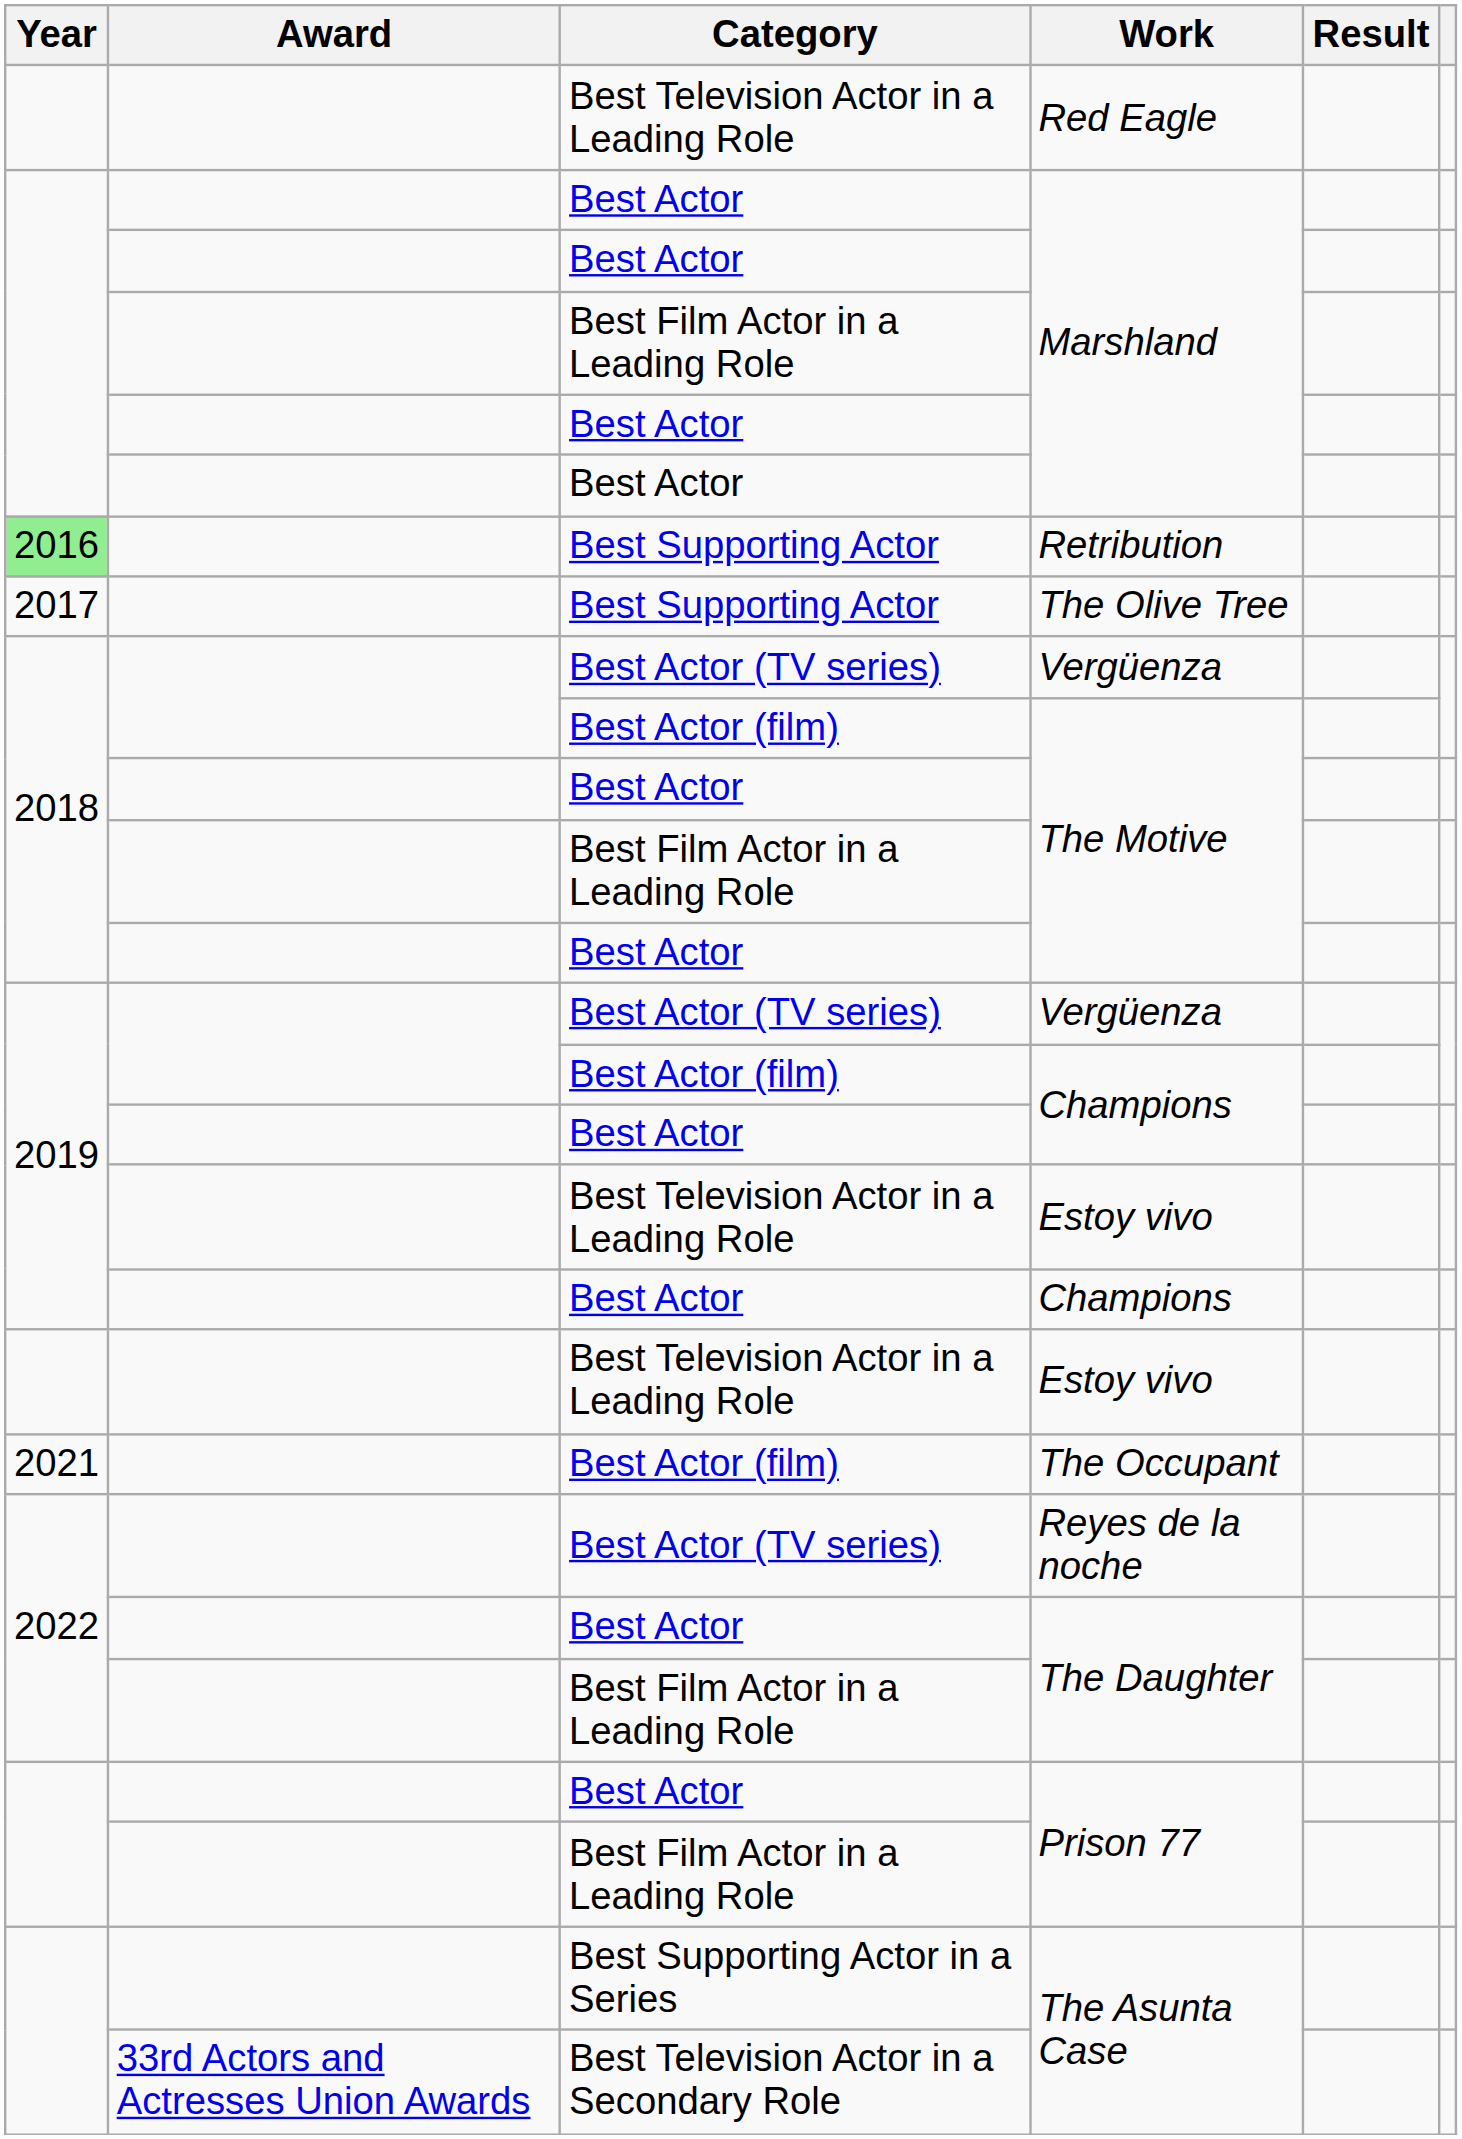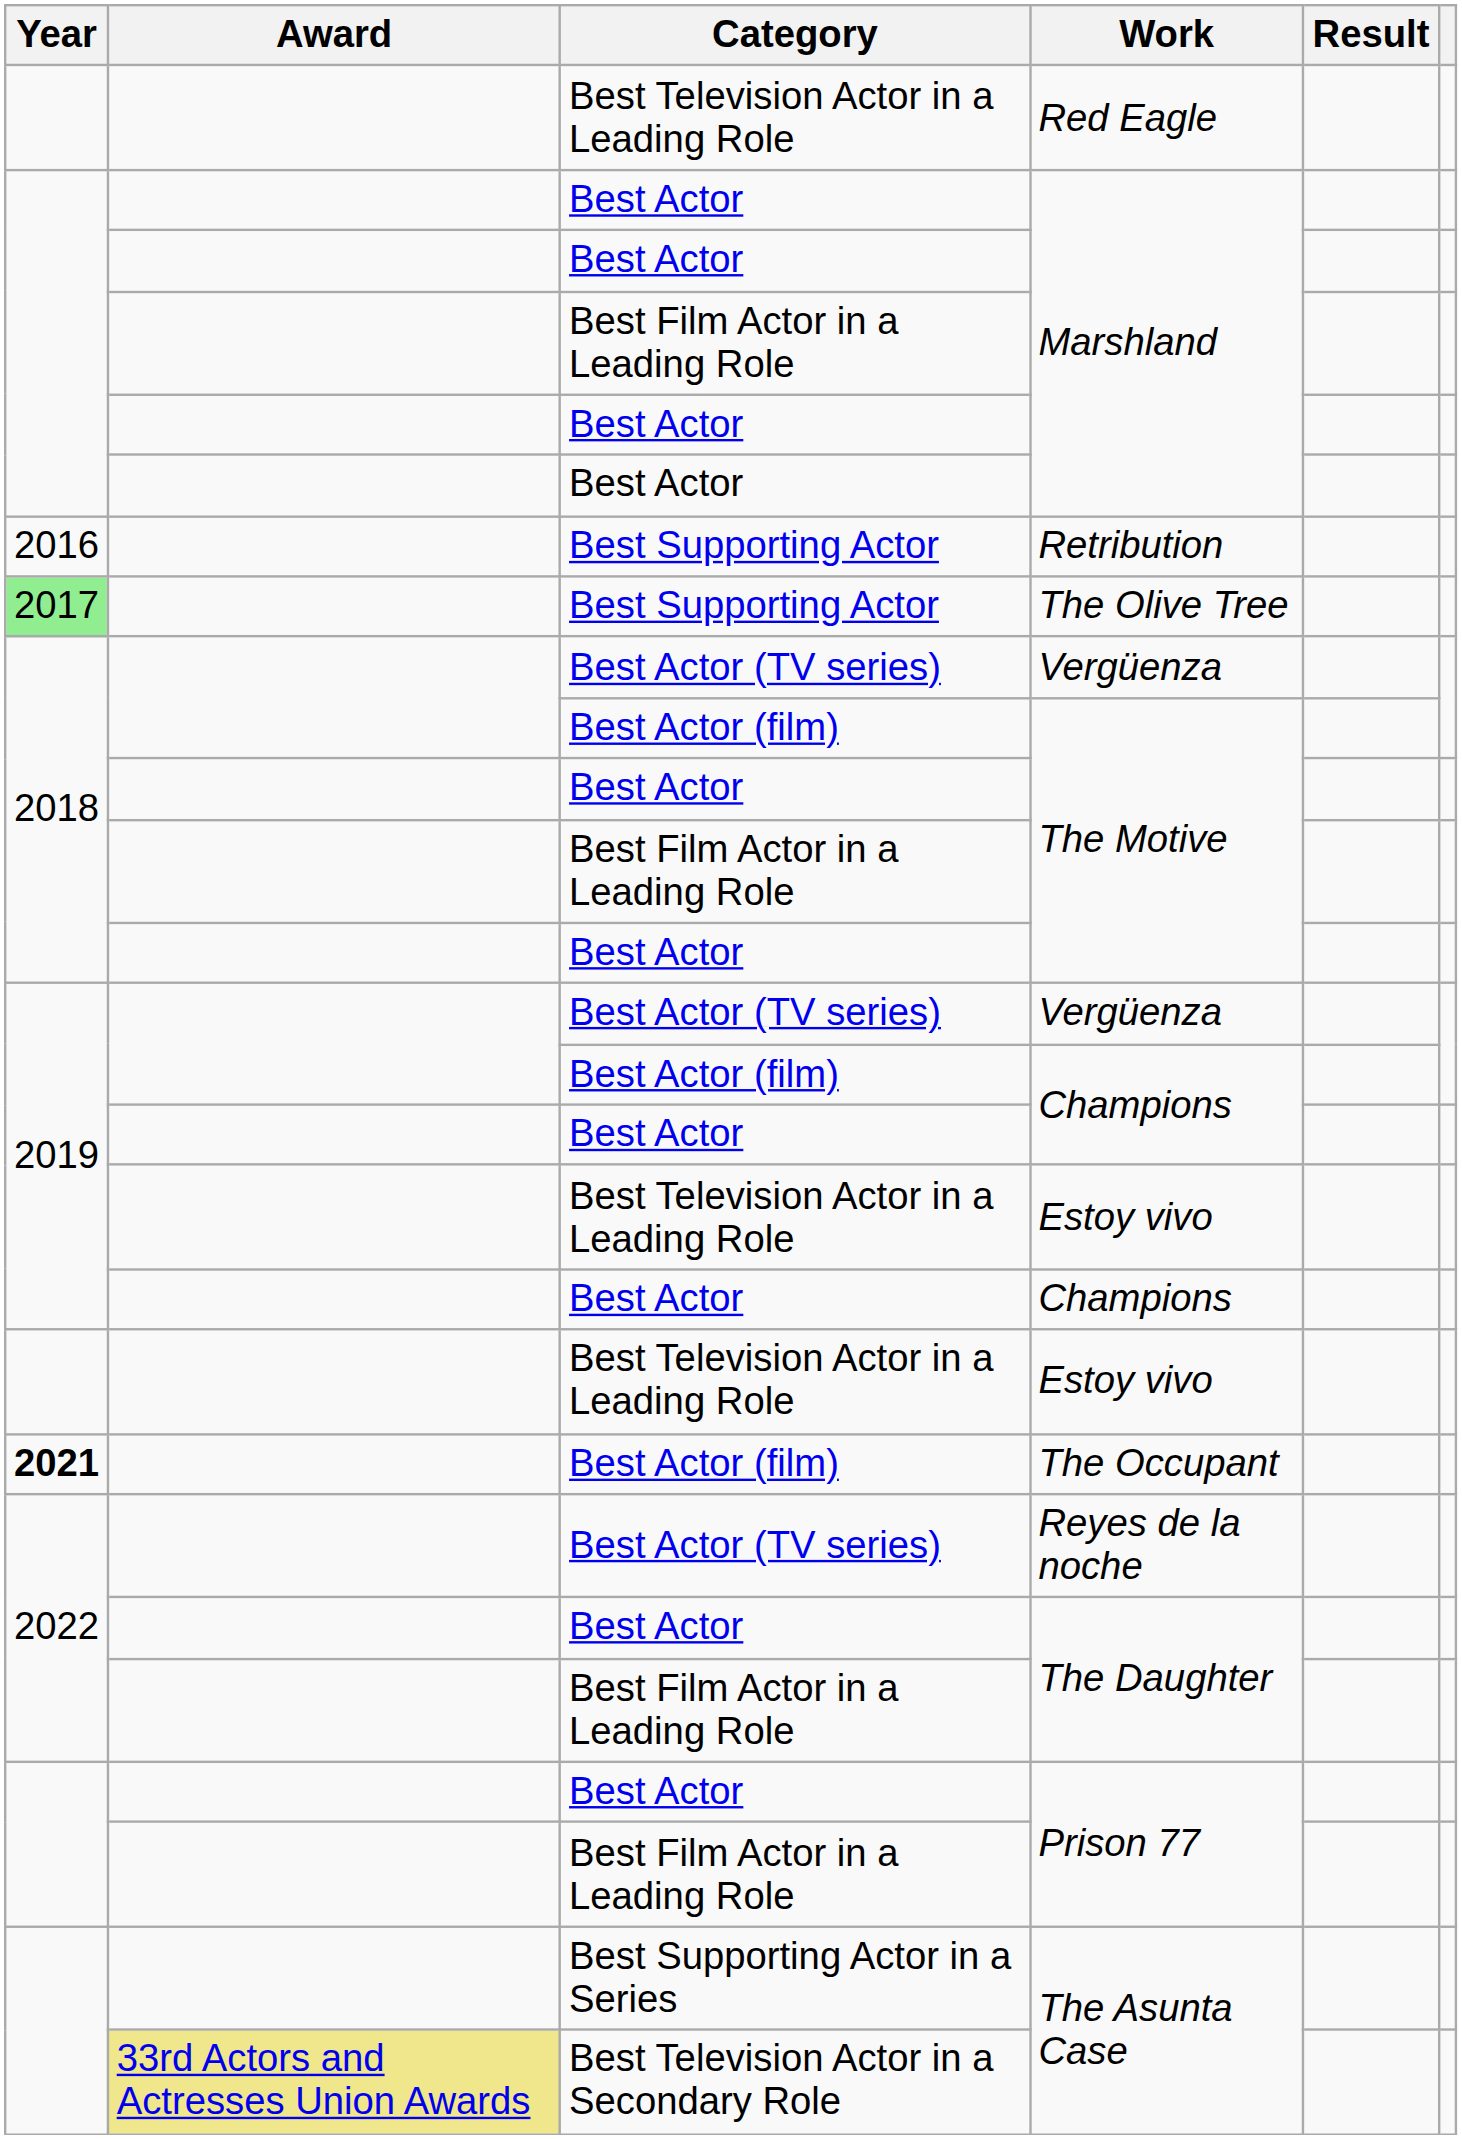(57, 545) lightgreen background -> (57, 545) no background
(57, 606) no background -> (57, 606) lightgreen background
(57, 1462) normal -> (57, 1462) bold
(324, 2080) no background -> (324, 2080) khaki background
